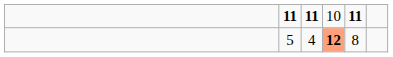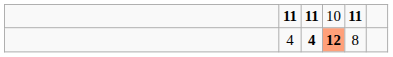(290, 39) 5 -> (290, 39) 4
(312, 39) normal -> (312, 39) bold
